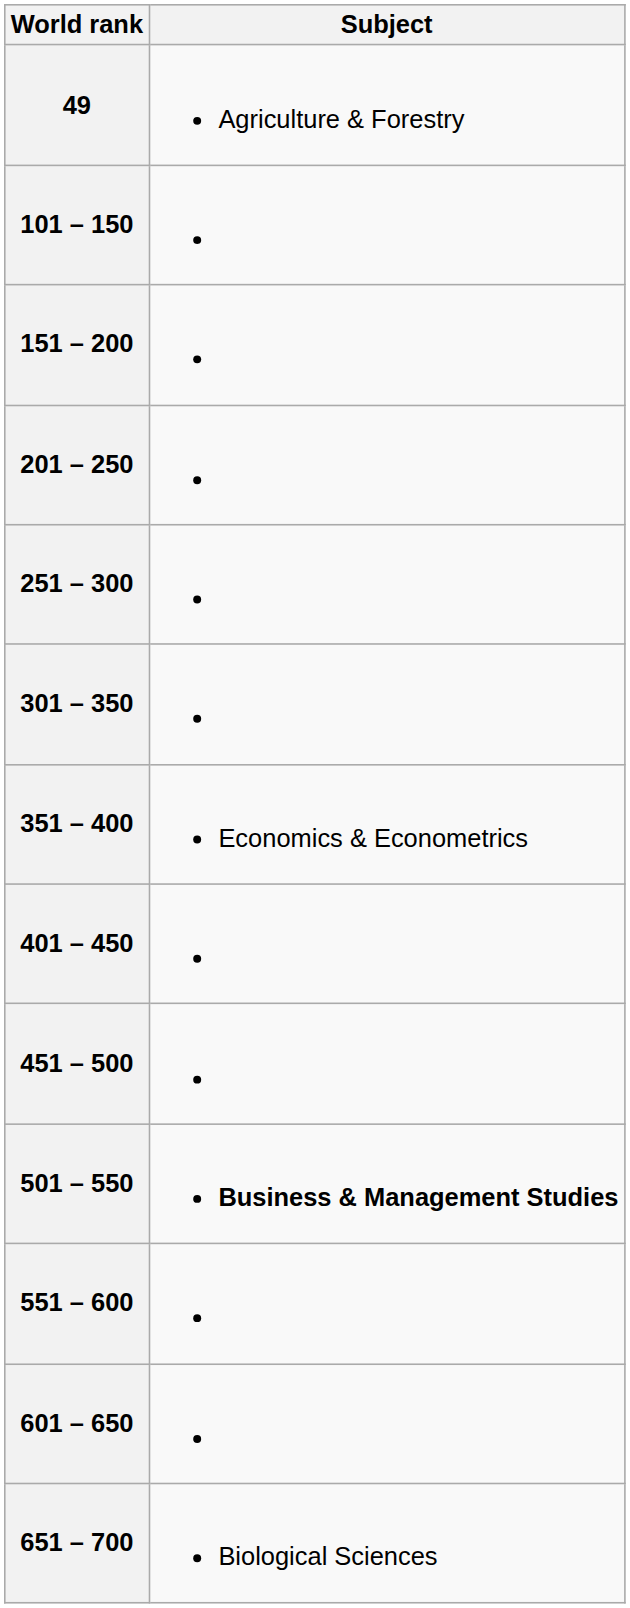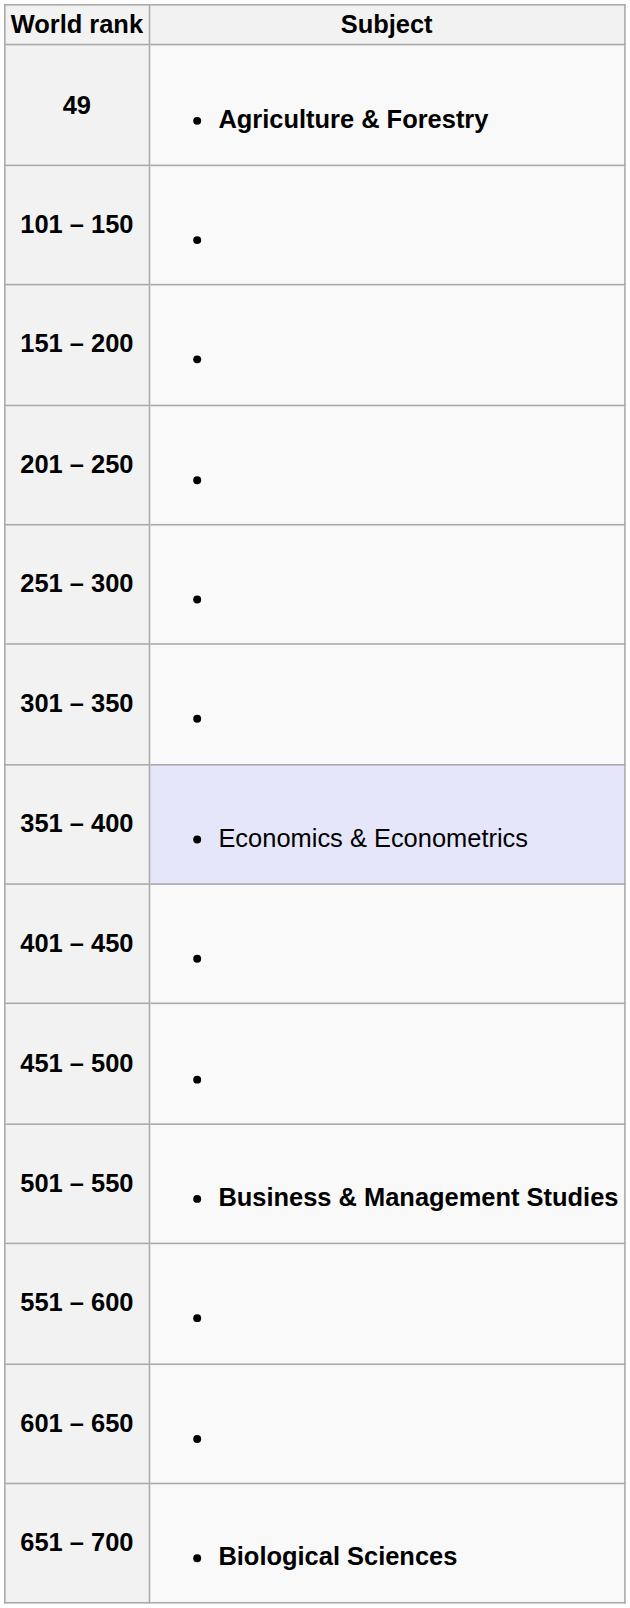(387, 119) normal -> (387, 119) bold
(387, 838) no background -> (387, 838) lavender background
(387, 1558) normal -> (387, 1558) bold
